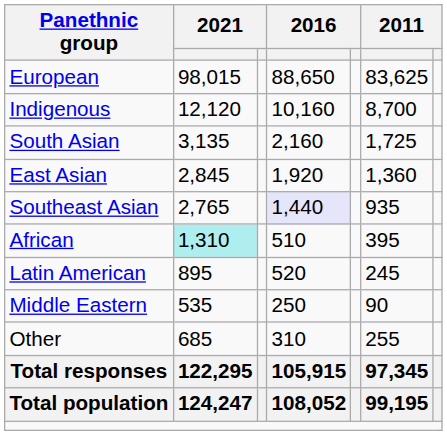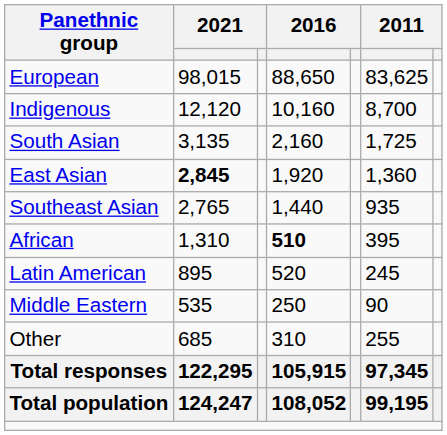(204, 175) normal -> (204, 175) bold
(297, 207) lavender background -> (297, 207) no background
(204, 240) paleturquoise background -> (204, 240) no background
(289, 240) normal -> (289, 240) bold
